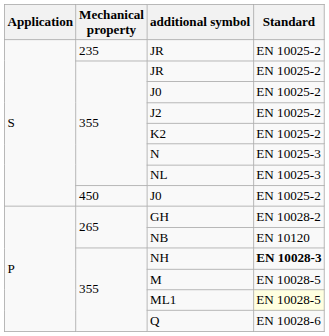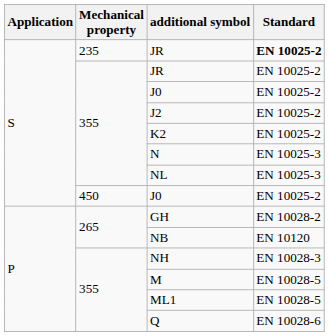(289, 50) normal -> (289, 50) bold
(289, 258) bold -> (289, 258) normal
(289, 300) lightyellow background -> (289, 300) no background
